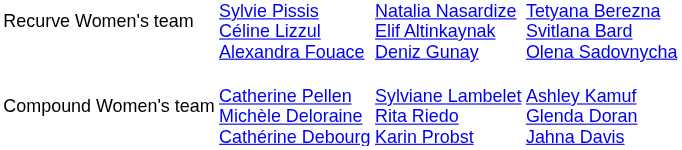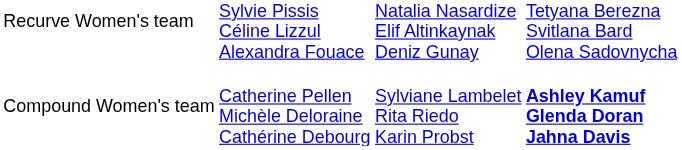(582, 116) normal -> (586, 116) bold
